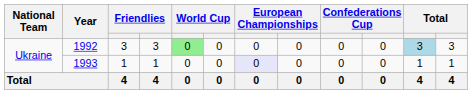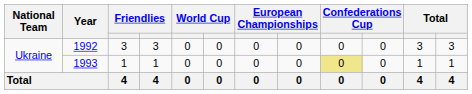(187, 47) lightgreen background -> (187, 47) no background
(420, 47) lightblue background -> (420, 47) no background
(256, 64) lavender background -> (256, 64) no background
(341, 64) no background -> (341, 64) khaki background
